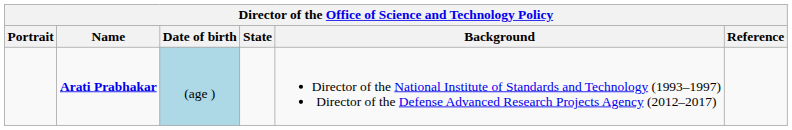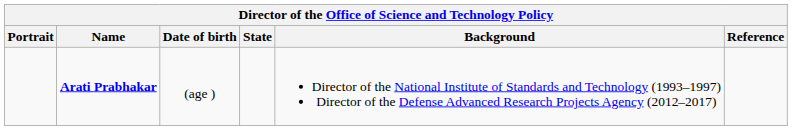(200, 93) lightblue background -> (200, 93) no background
